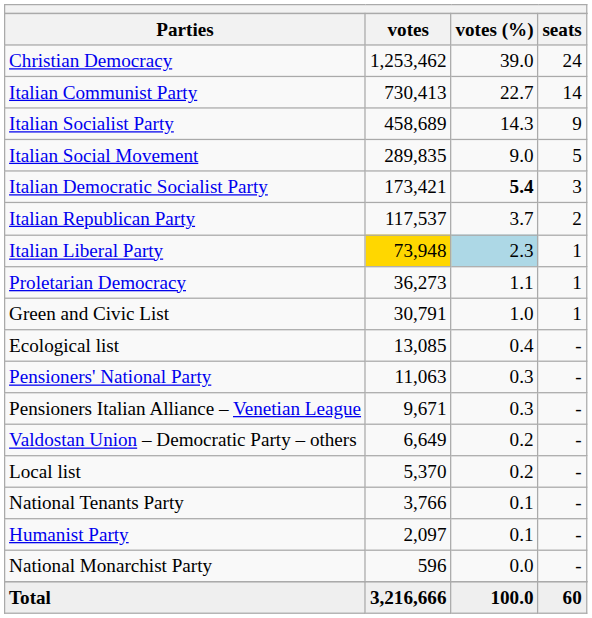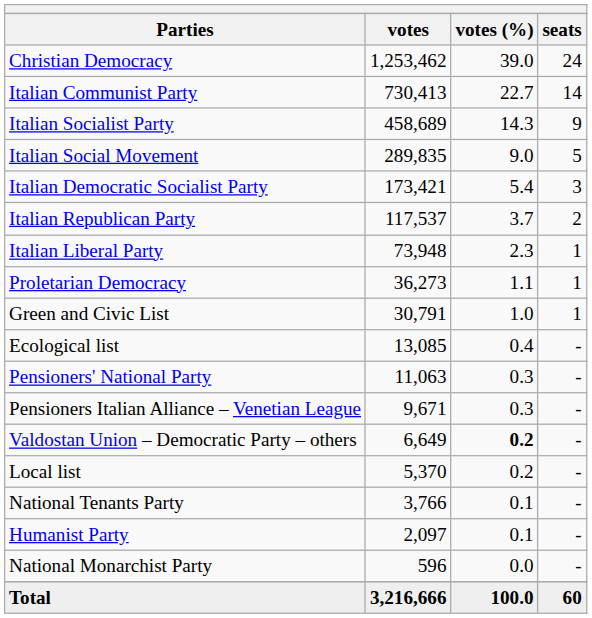(522, 187) bold -> (522, 187) normal
(420, 250) gold background -> (420, 250) no background
(522, 250) lightblue background -> (522, 250) no background
(522, 439) normal -> (522, 439) bold
